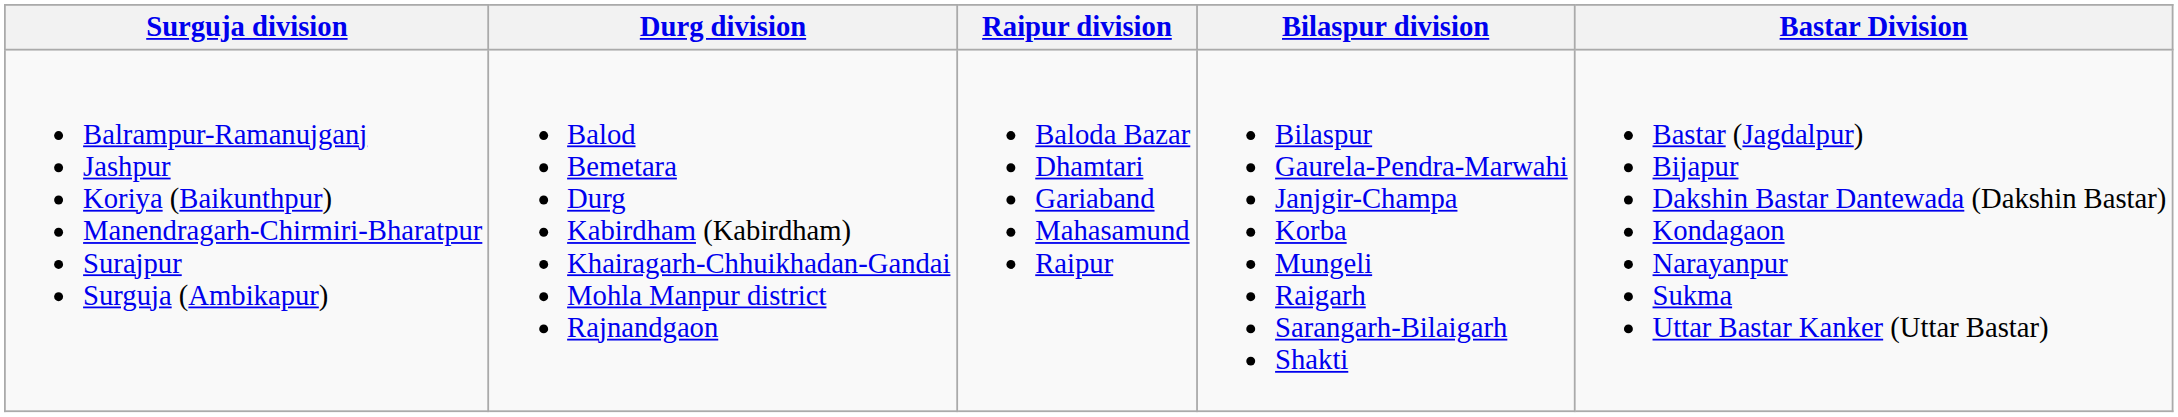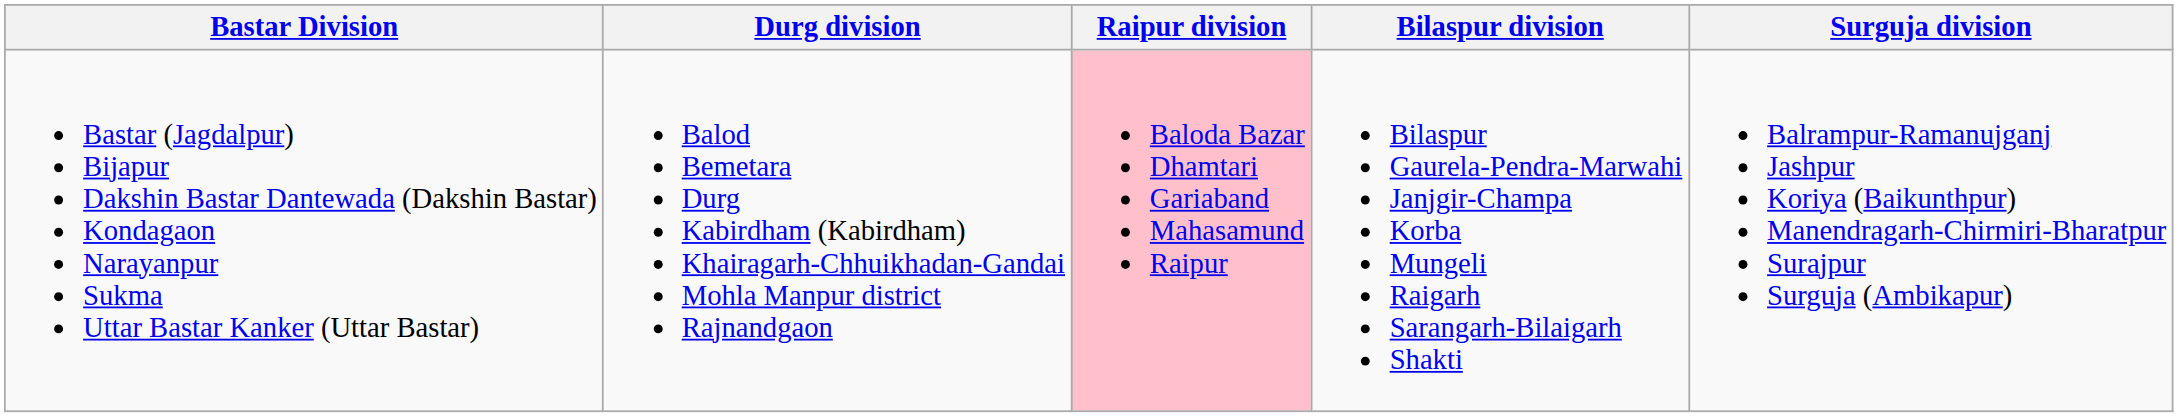columns swapped: (1874, 27) <-> (247, 27)
(1077, 198) no background -> (1192, 198) pink background
